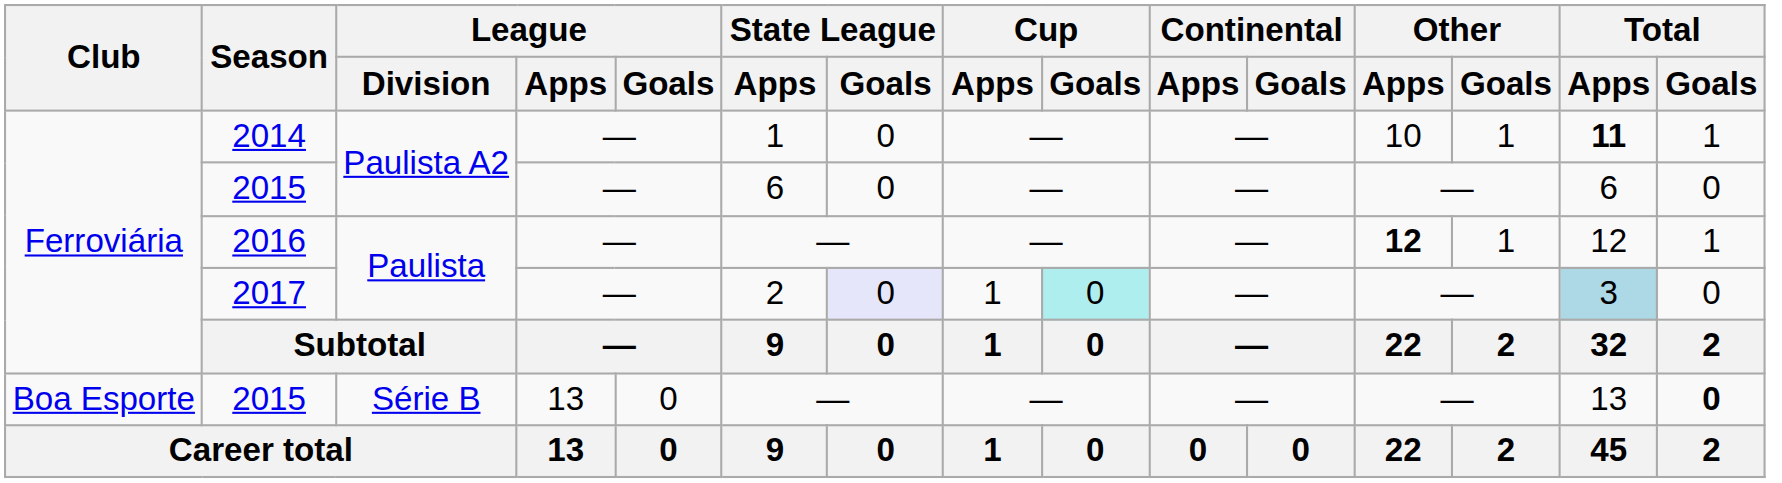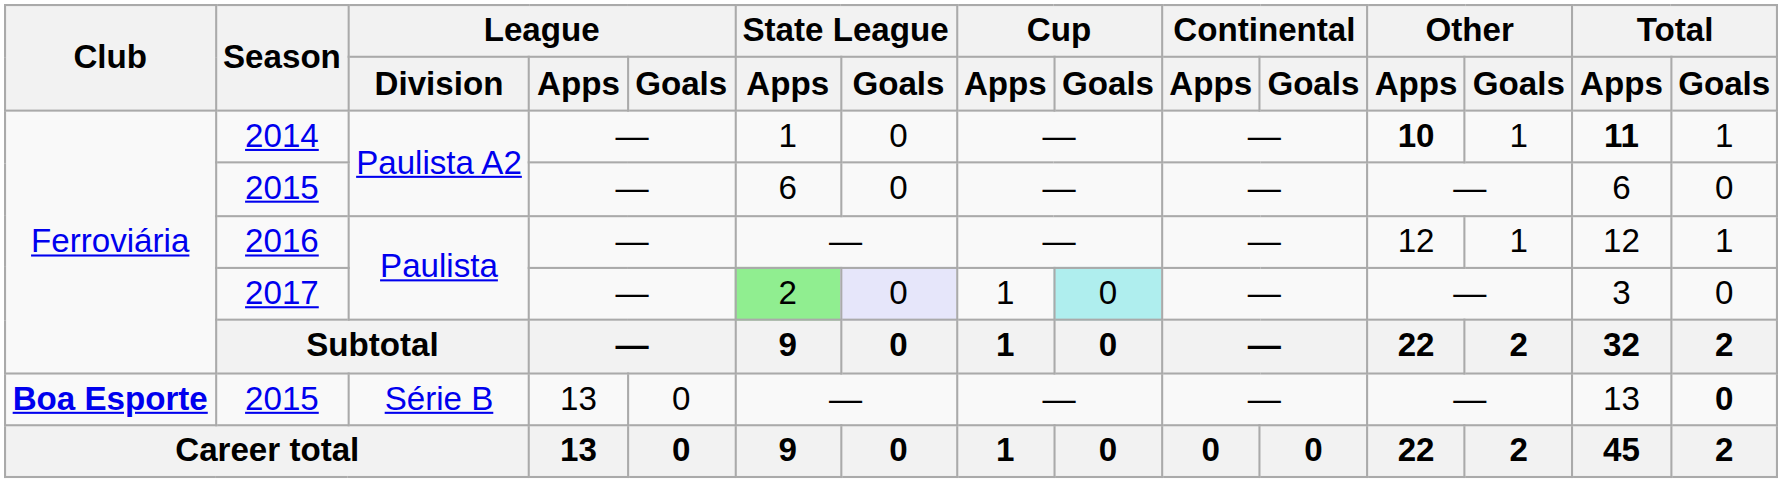(1403, 135) normal -> (1416, 135) bold
(1403, 240) bold -> (1416, 240) normal
(775, 293) no background -> (788, 293) lightgreen background
(1609, 293) lightblue background -> (1621, 293) no background
(104, 398) normal -> (110, 398) bold
